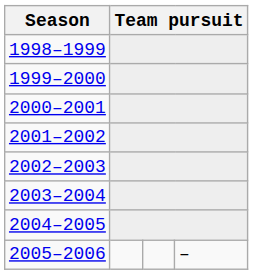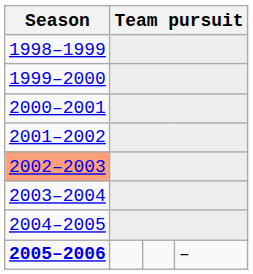(57, 166) no background -> (57, 166) lightsalmon background
(57, 254) normal -> (57, 254) bold
